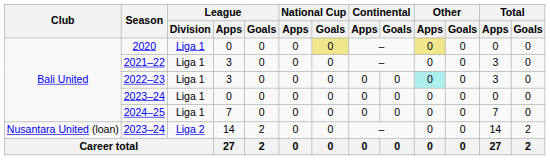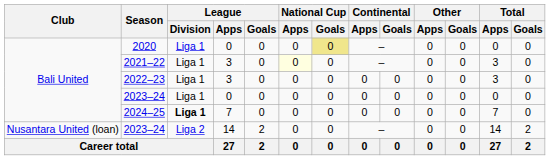(430, 46) khaki background -> (430, 46) no background
(295, 63) no background -> (295, 63) lightyellow background
(430, 79) paleturquoise background -> (430, 79) no background
(190, 113) normal -> (190, 113) bold
